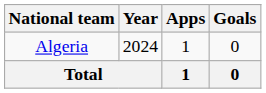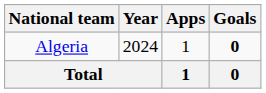(235, 46) normal -> (235, 46) bold
